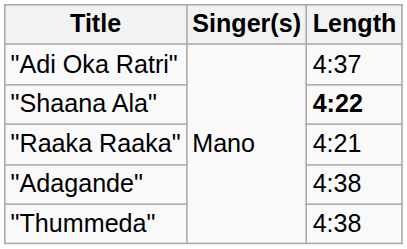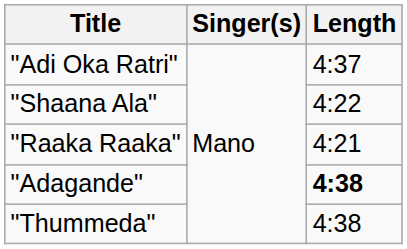(338, 104) bold -> (337, 104) normal
(337, 183) normal -> (338, 183) bold
